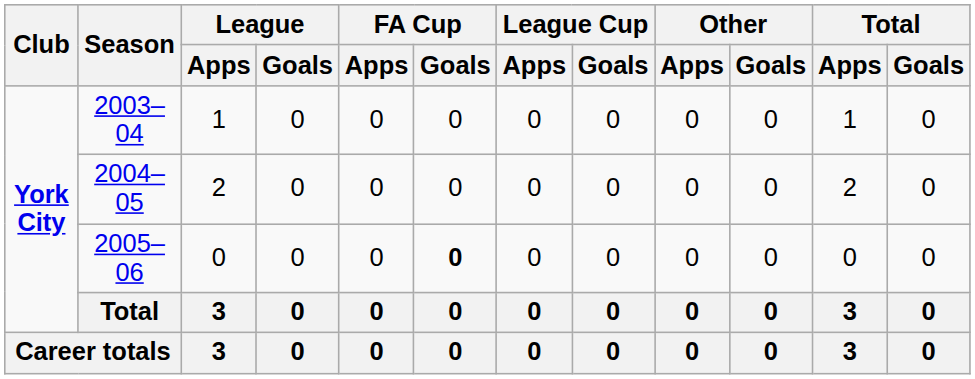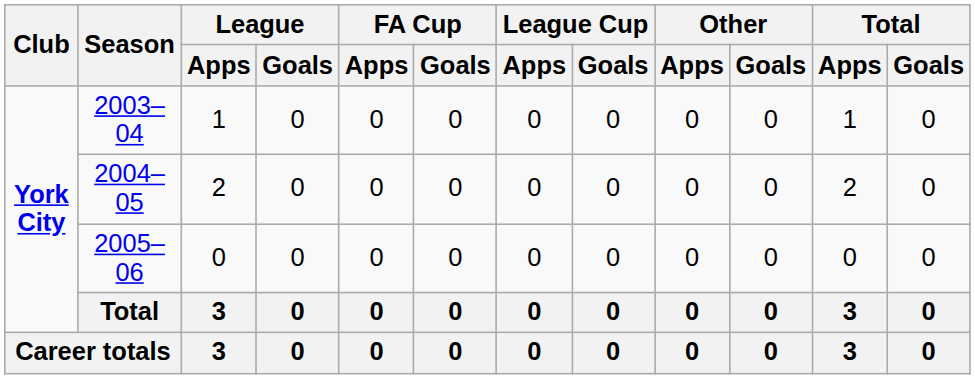(455, 257) bold -> (455, 257) normal
